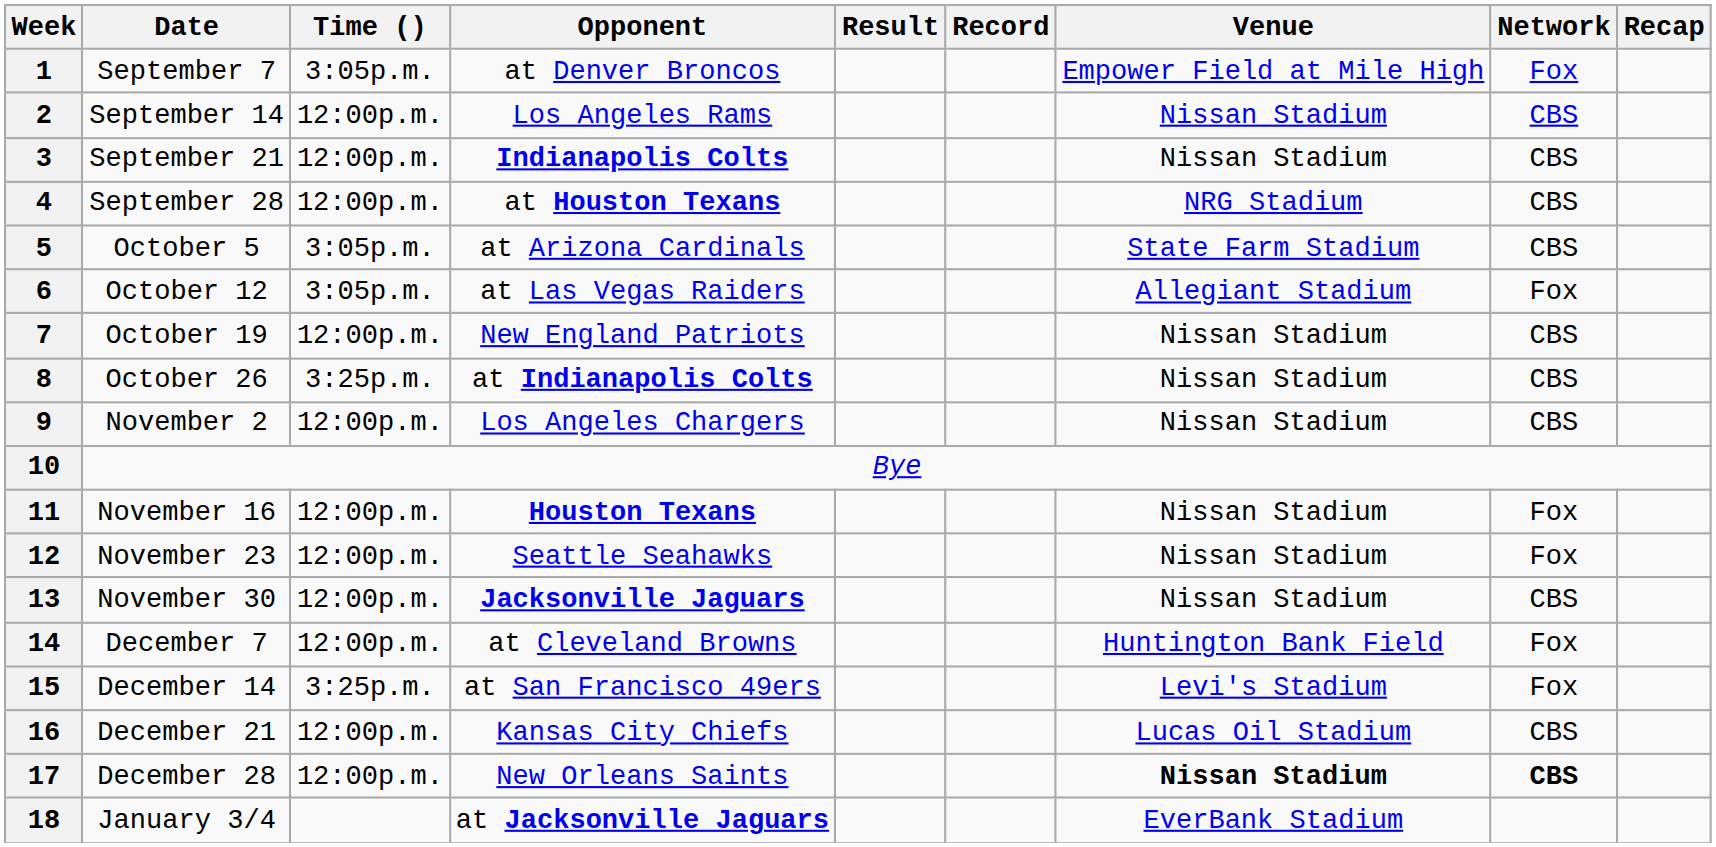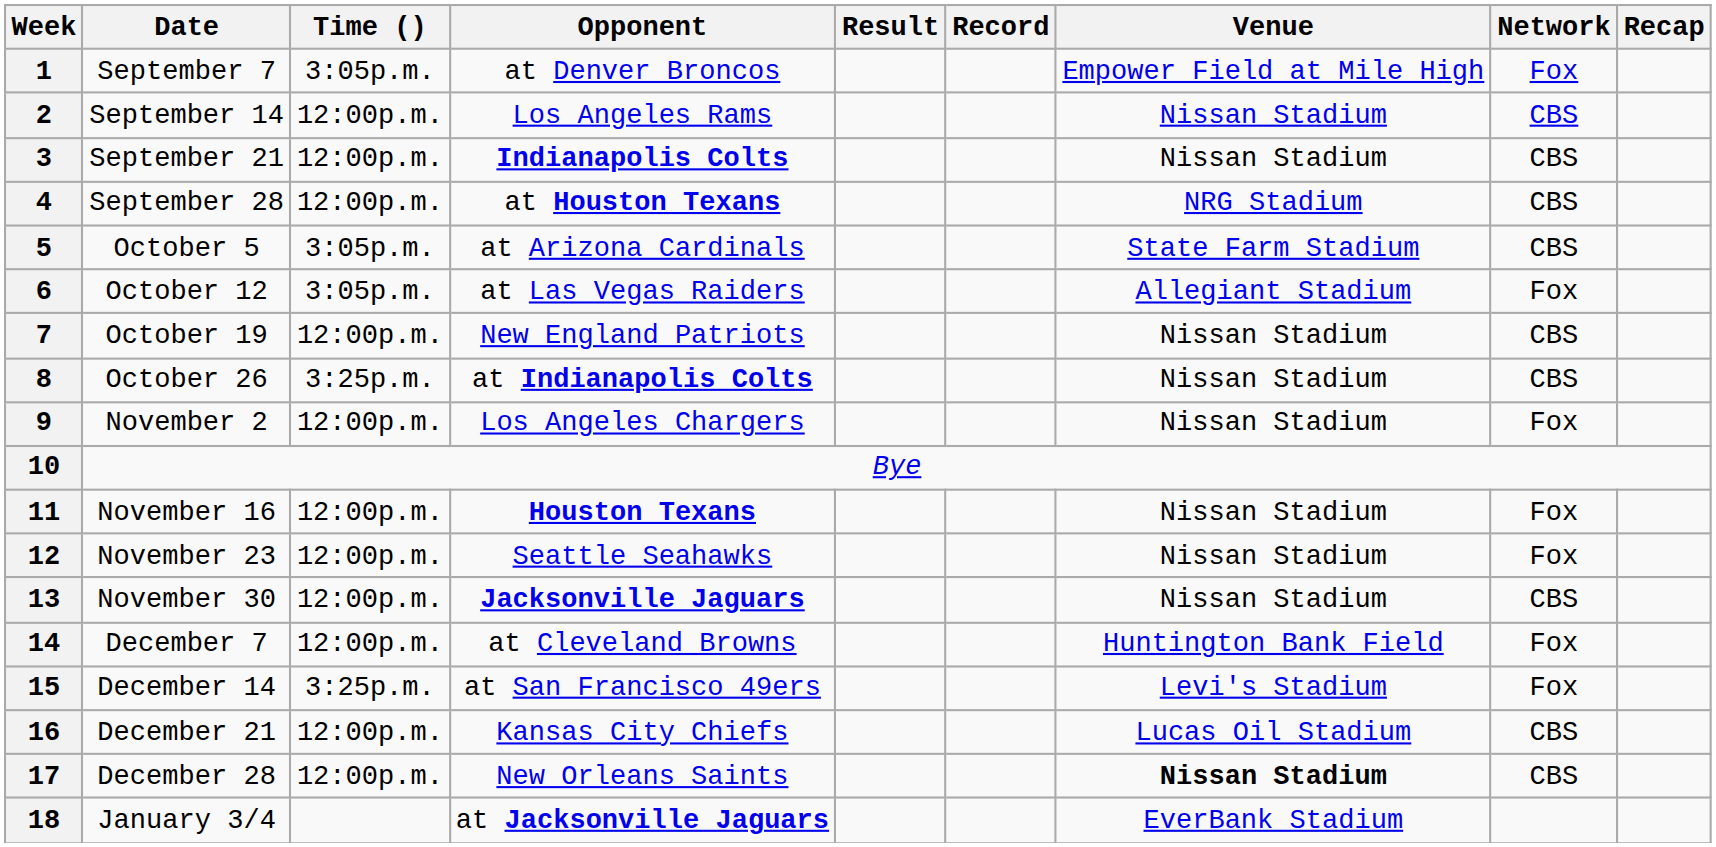(1554, 424) CBS -> (1554, 424) Fox
(1554, 776) bold -> (1554, 776) normal
